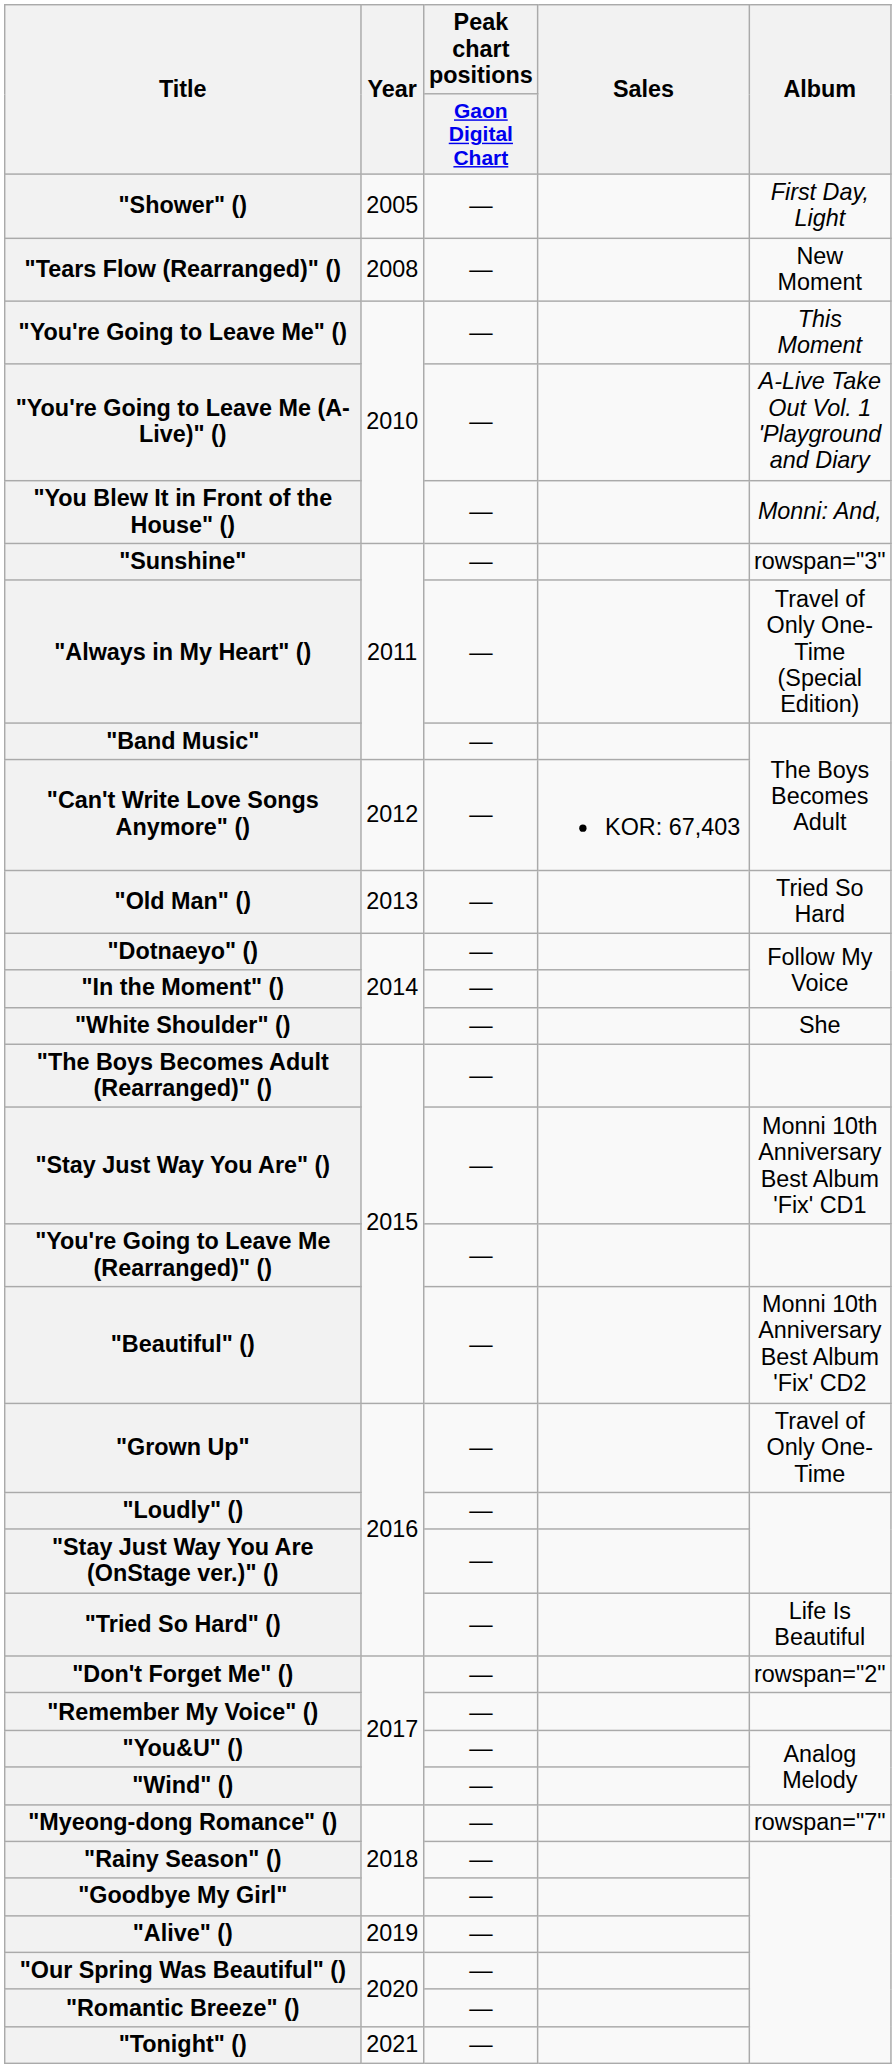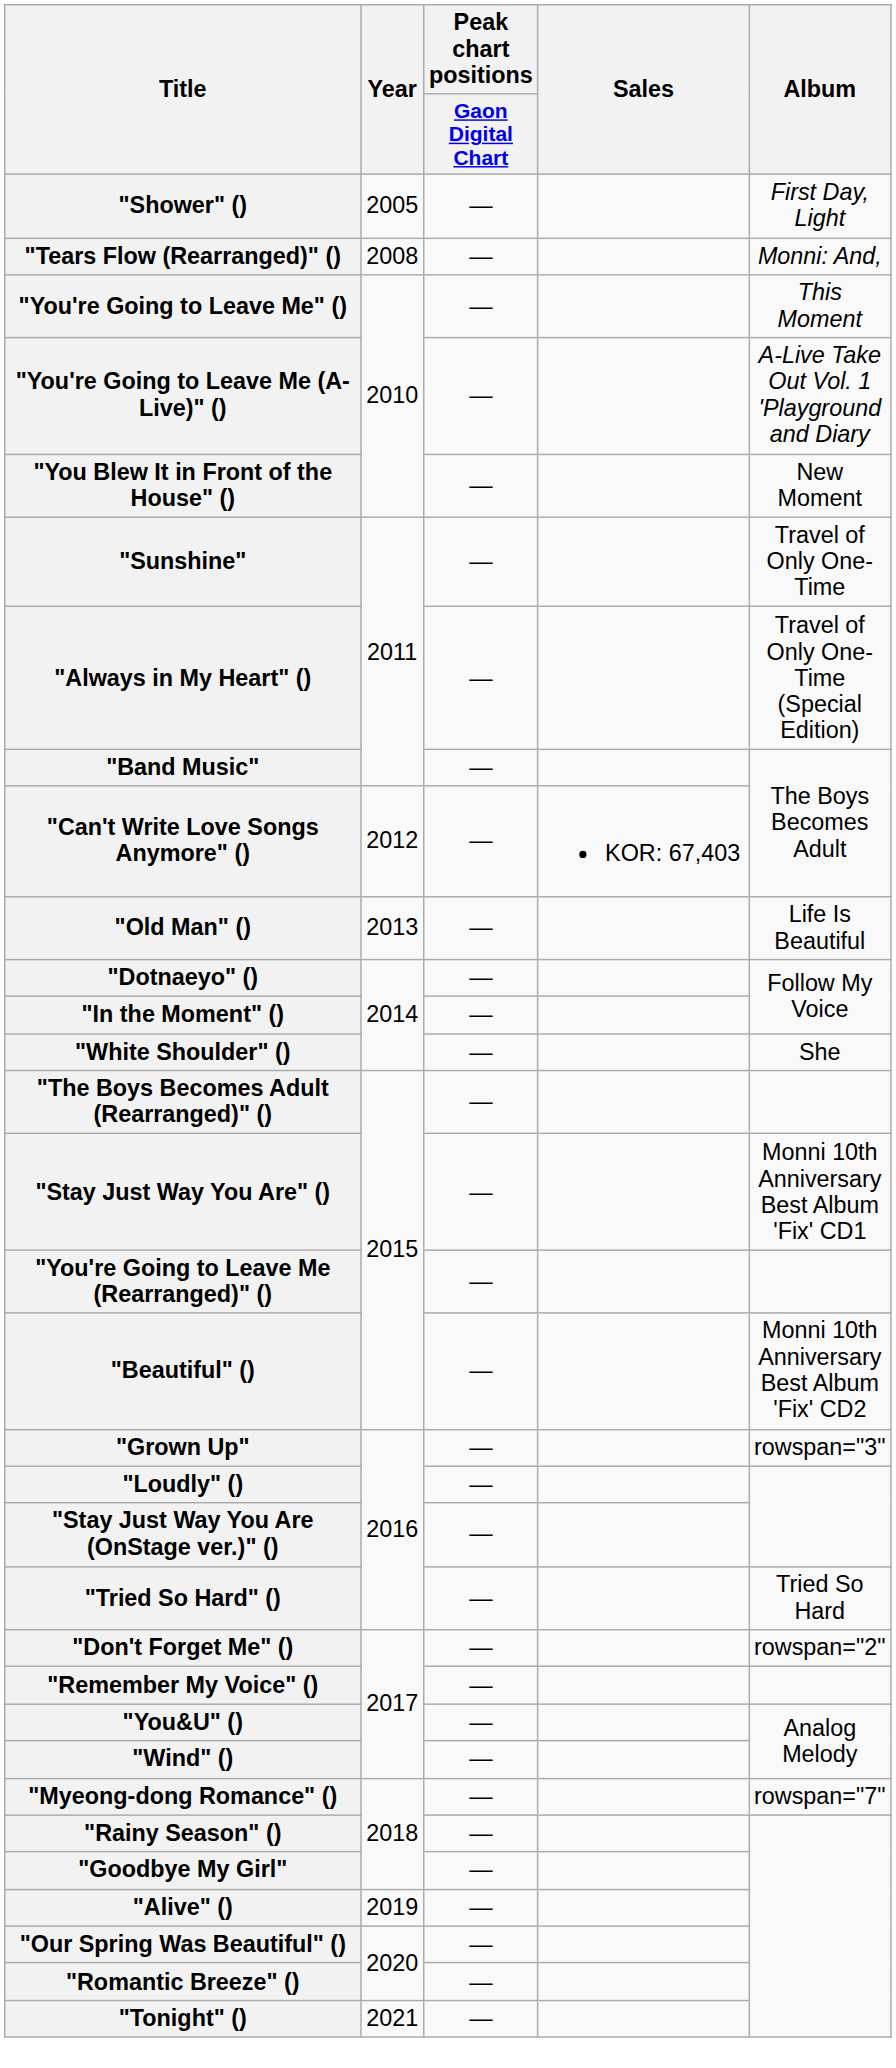(820, 269) New Moment -> (820, 255) Monni: And,
(820, 511) Monni: And, -> (820, 485) New Moment
(820, 561) rowspan="3" -> (820, 561) Travel of Only One-Time
(820, 901) Tried So Hard -> (820, 927) Life Is Beautiful
(820, 1447) Travel of Only One-Time -> (820, 1447) rowspan="3"
(820, 1624) Life Is Beautiful -> (820, 1597) Tried So Hard
